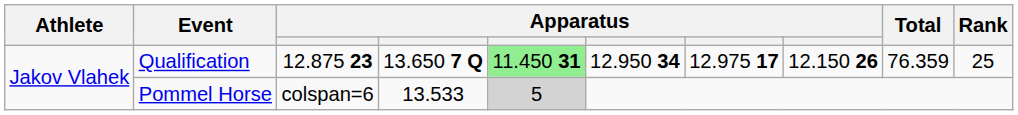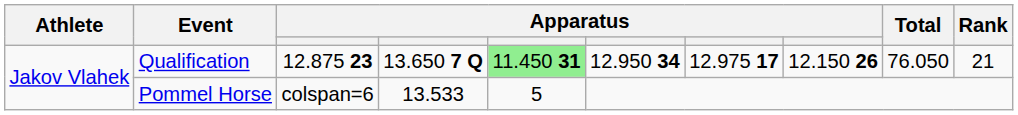(918, 62) 76.359 -> (918, 62) 76.050
(983, 62) 25 -> (983, 62) 21
(536, 94) lightgrey background -> (536, 94) no background
